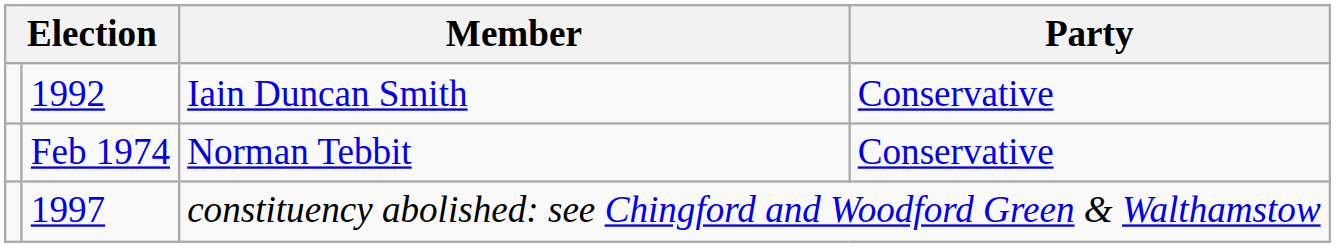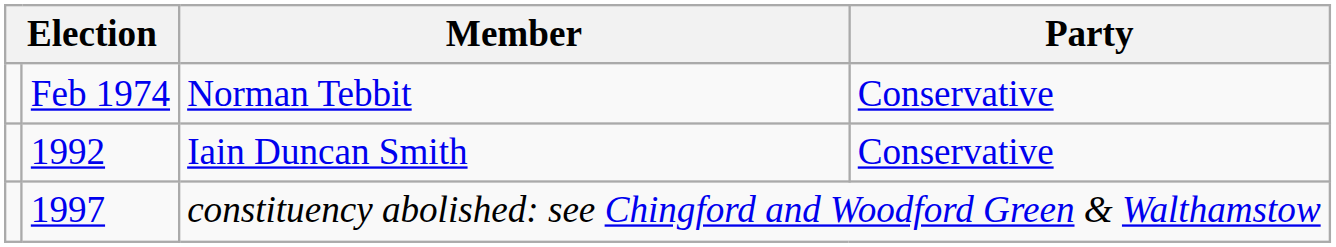rows swapped: (299, 151) <-> (327, 92)
